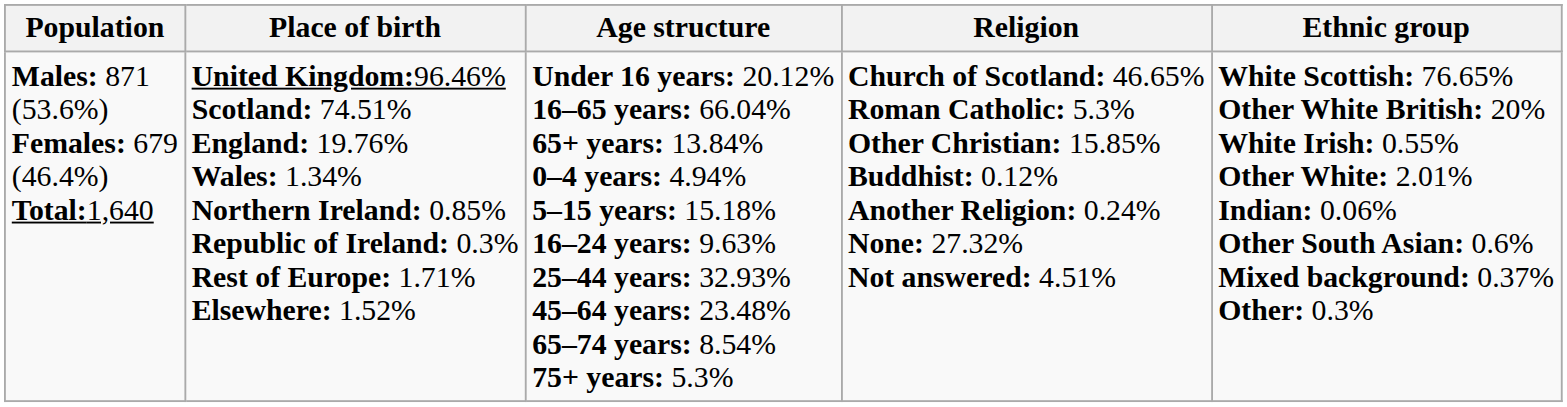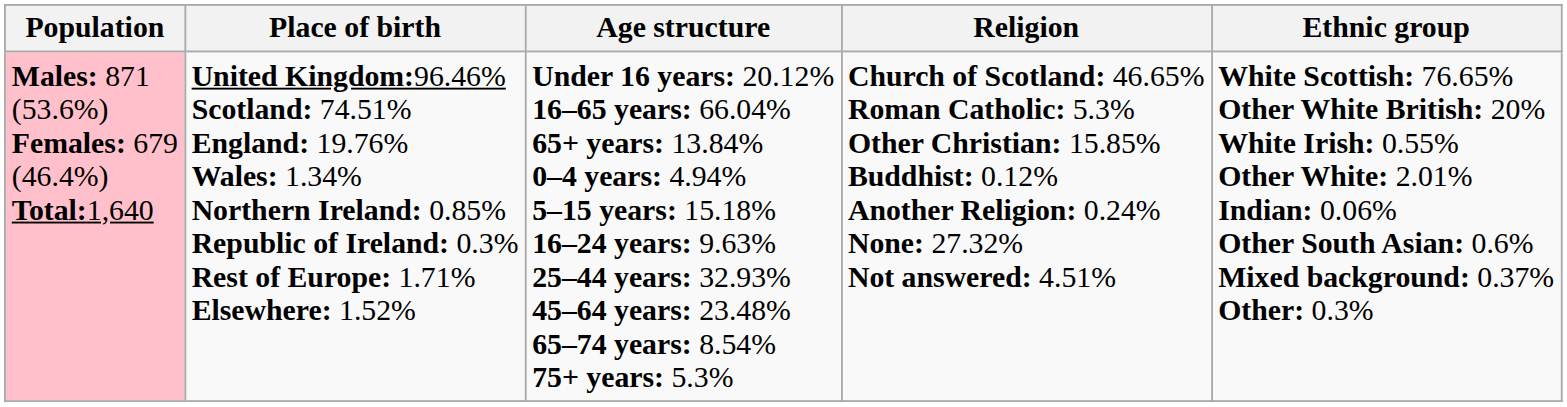(95, 142) no background -> (95, 142) pink background
